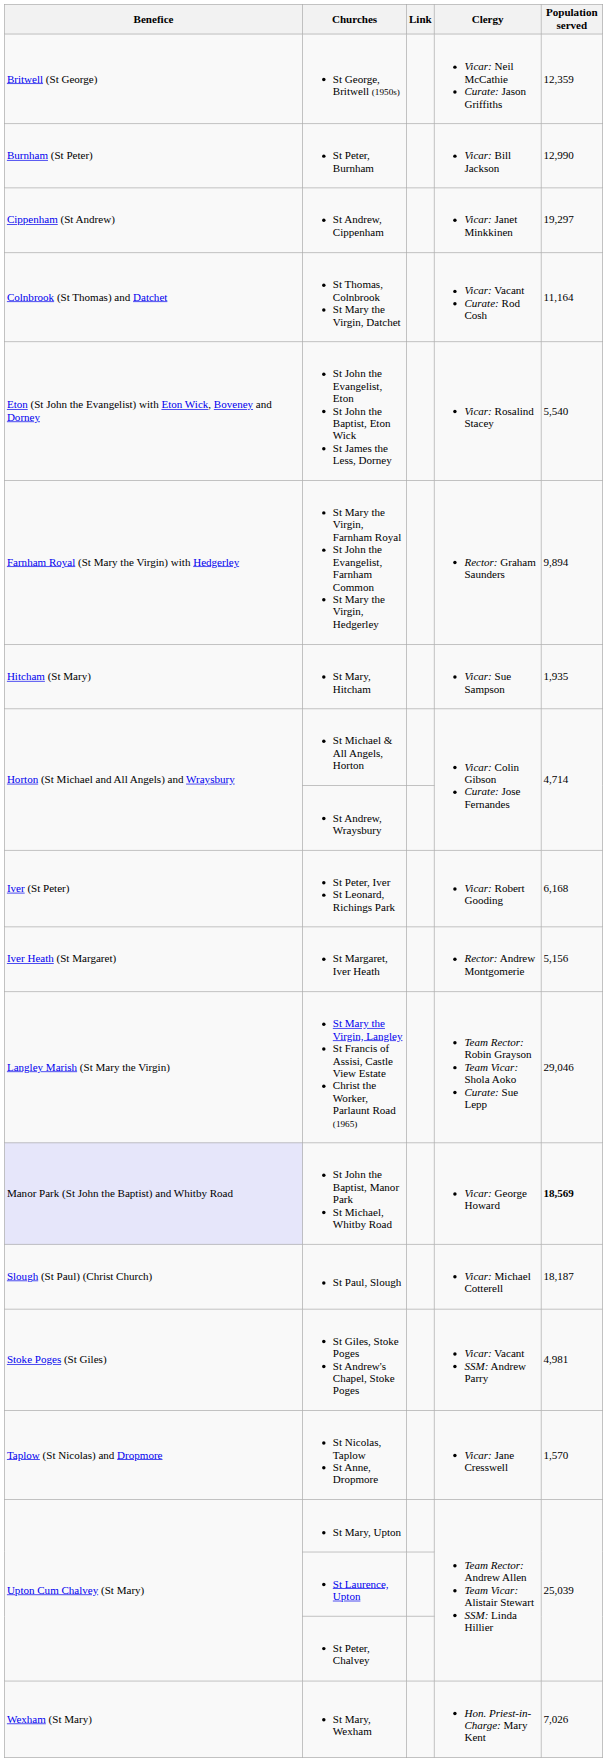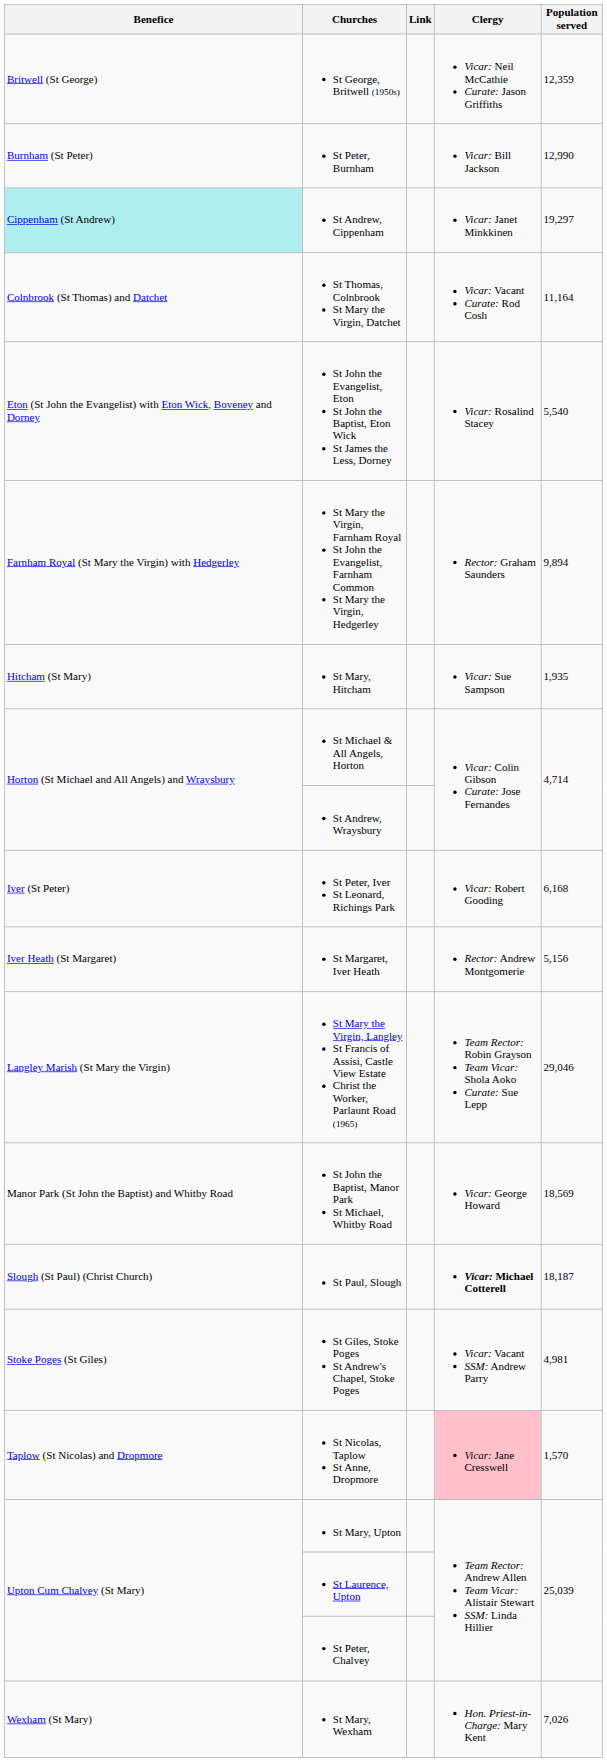(61, 220) no background -> (61, 220) paleturquoise background
(120, 1193) lavender background -> (120, 1193) no background
(559, 1193) bold -> (559, 1193) normal
(488, 1283) normal -> (488, 1283) bold
(488, 1461) no background -> (488, 1461) pink background
